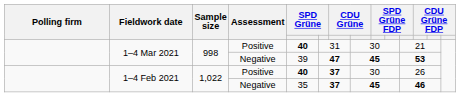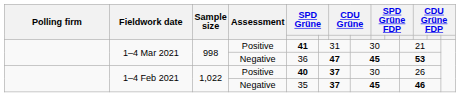(303, 46) 40 -> (303, 46) 41
(303, 59) 39 -> (303, 59) 36
